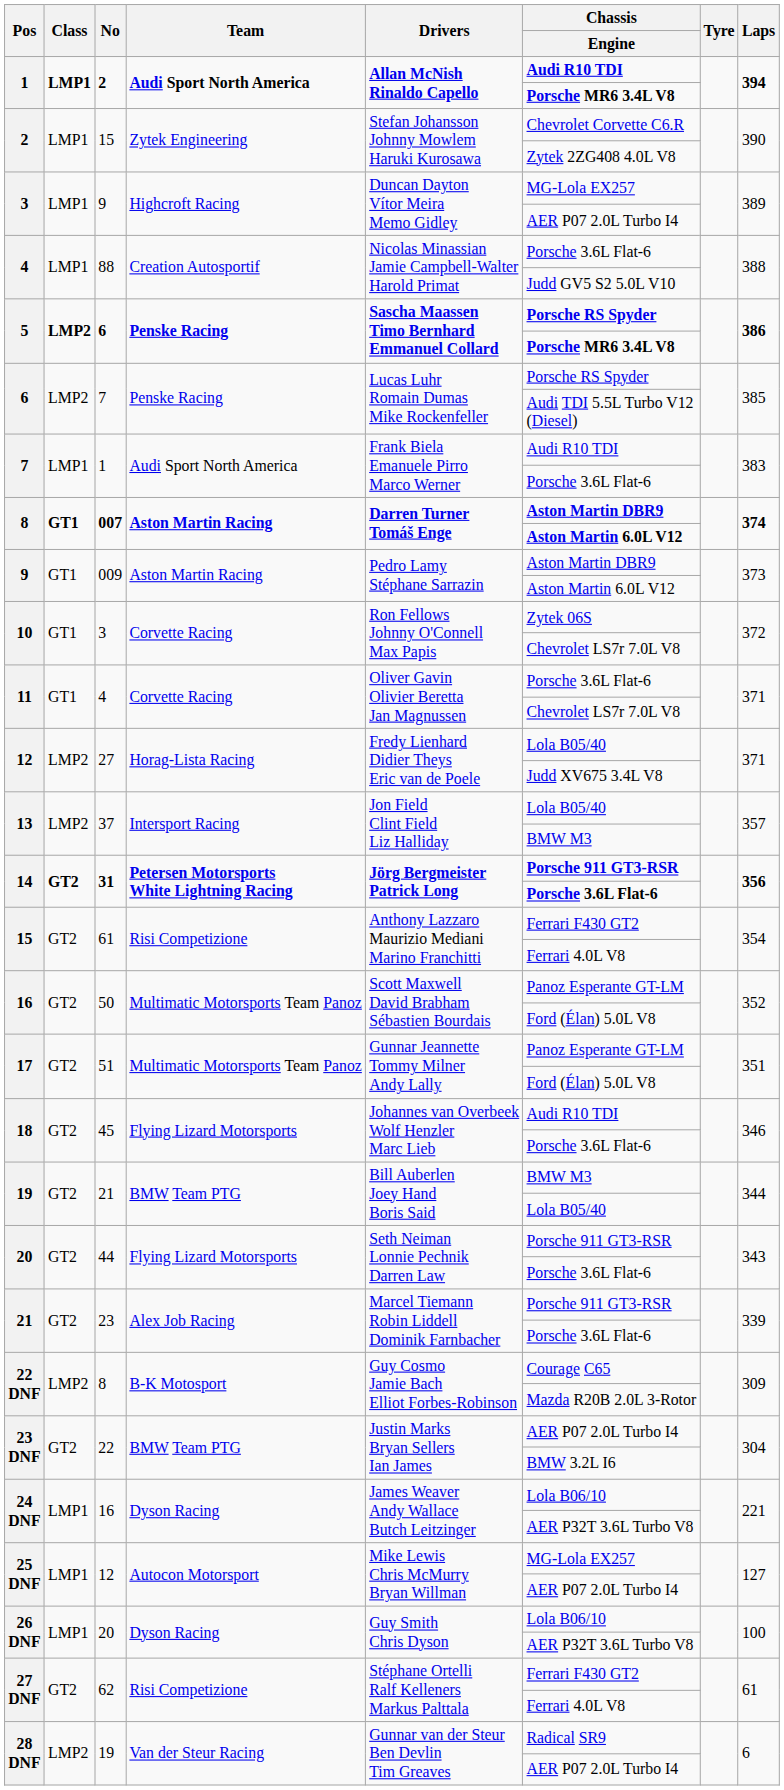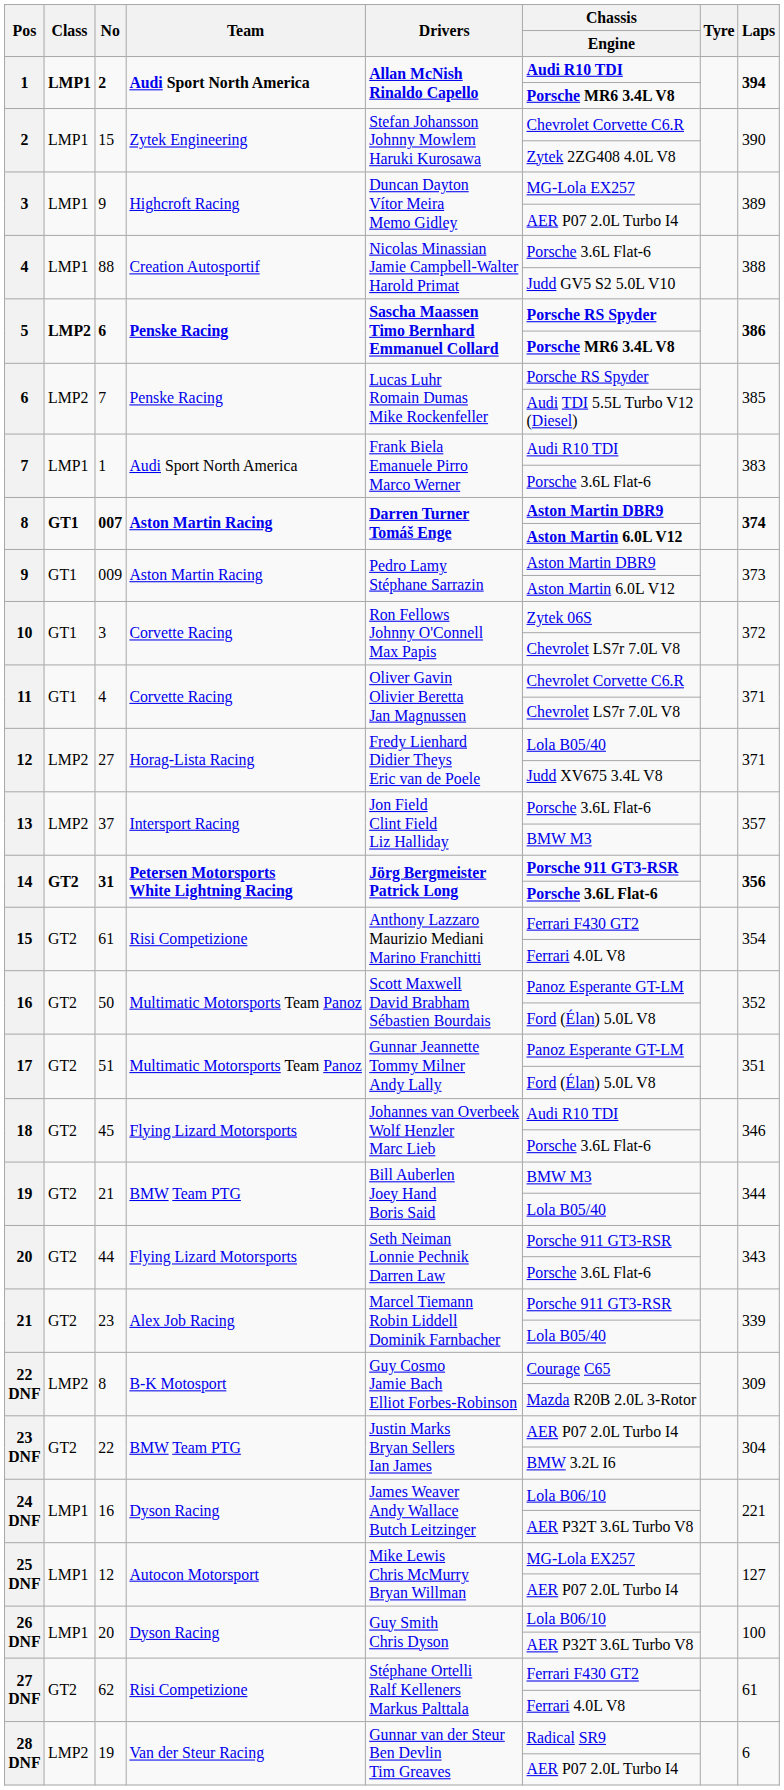(589, 680) Porsche 3.6L Flat-6 -> (605, 680) Chevrolet Corvette C6.R
(566, 807) Lola B05/40 -> (589, 807) Porsche 3.6L Flat-6
(589, 1336) Porsche 3.6L Flat-6 -> (566, 1336) Lola B05/40
